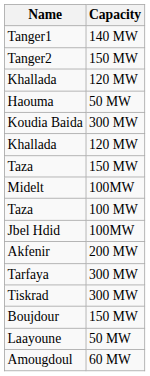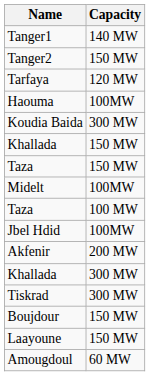(32, 79) Khallada -> (28, 79) Tarfaya
(110, 101) 50 MW -> (112, 101) 100MW
(113, 144) 120 MW -> (113, 144) 150 MW
(28, 274) Tarfaya -> (32, 274) Khallada
(110, 338) 50 MW -> (113, 338) 150 MW
